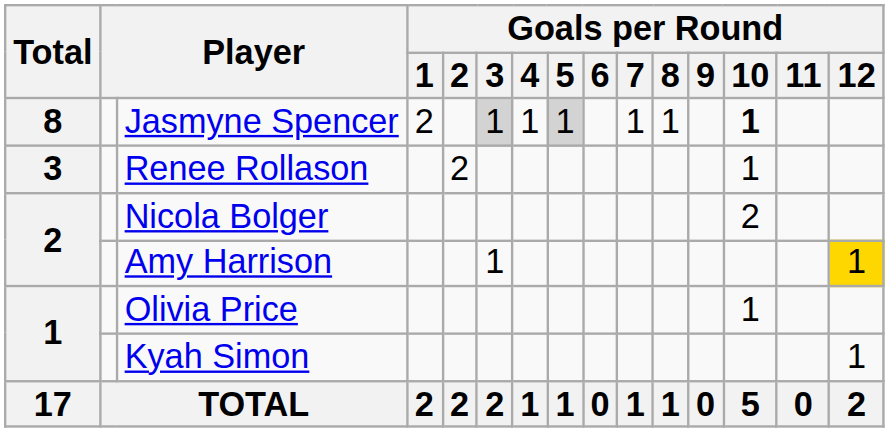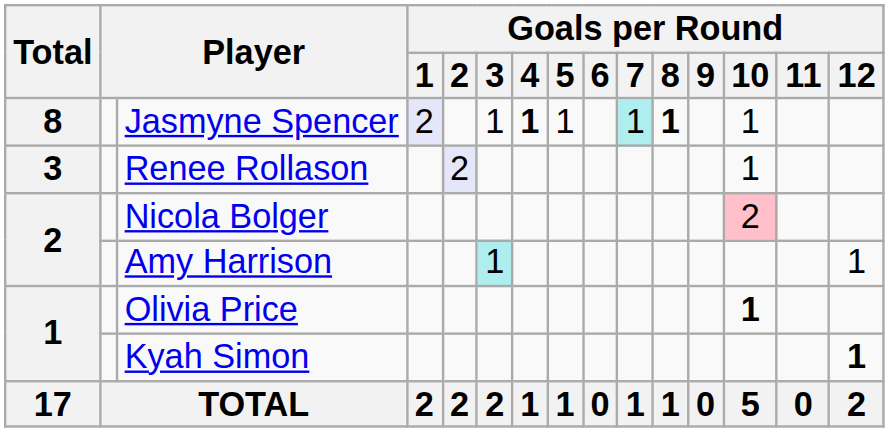(424, 122) no background -> (424, 122) lavender background
(495, 122) lightgrey background -> (495, 122) no background
(530, 122) normal -> (530, 122) bold
(565, 122) lightgrey background -> (565, 122) no background
(635, 122) no background -> (635, 122) paleturquoise background
(670, 122) normal -> (670, 122) bold
(750, 122) bold -> (750, 122) normal
(460, 169) no background -> (460, 169) lavender background
(750, 215) no background -> (750, 215) pink background
(495, 262) no background -> (495, 262) paleturquoise background
(857, 262) gold background -> (857, 262) no background
(750, 309) normal -> (750, 309) bold
(857, 356) normal -> (857, 356) bold
